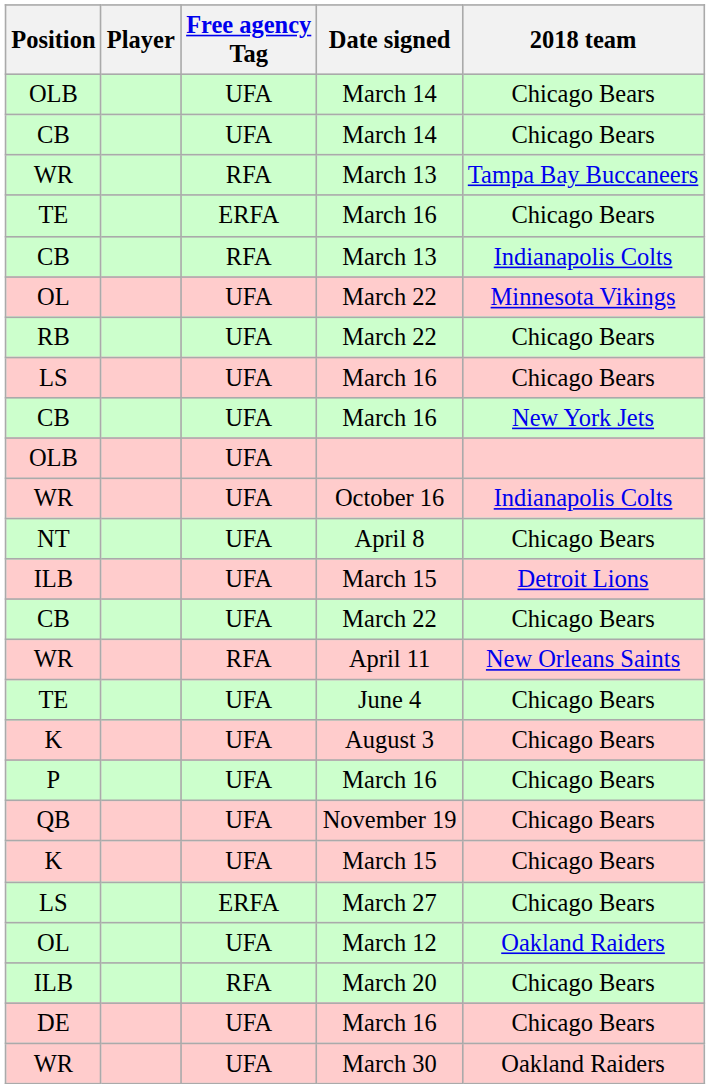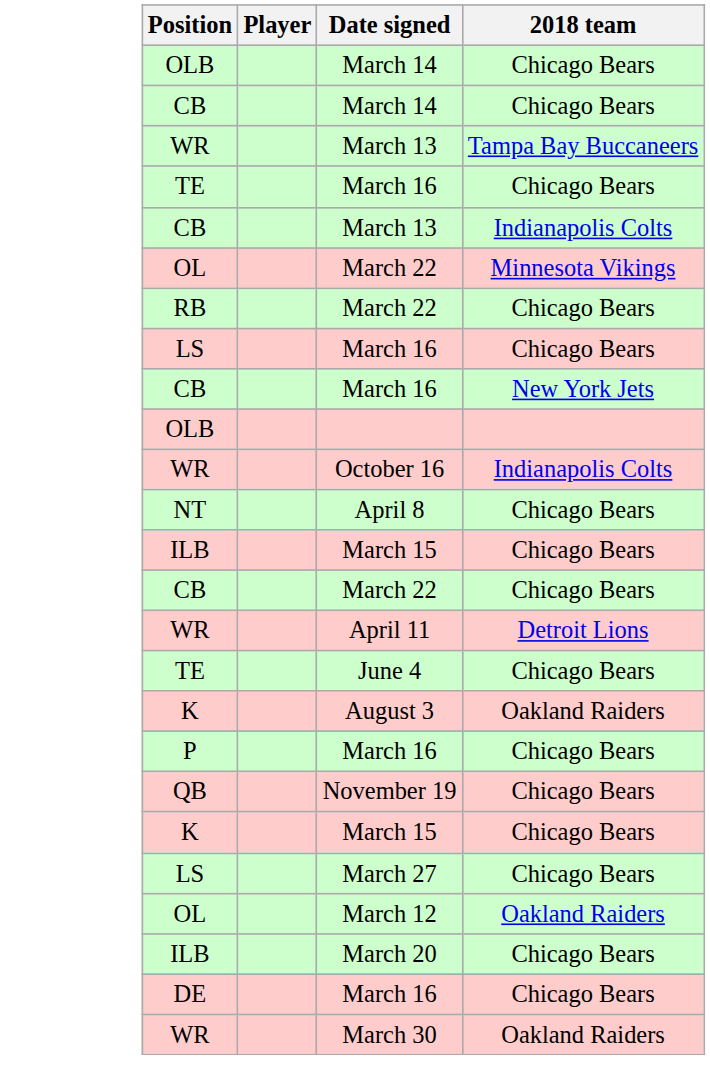- column: (249, 39)
(583, 578) Detroit Lions -> (583, 549) Chicago Bears
(583, 659) New Orleans Saints -> (583, 630) Detroit Lions
(583, 740) Chicago Bears -> (583, 711) Oakland Raiders
